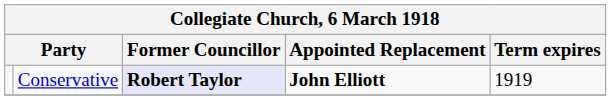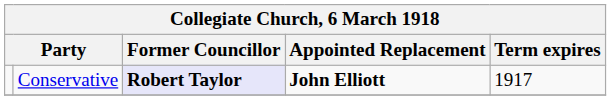(513, 79) 1919 -> (513, 79) 1917
